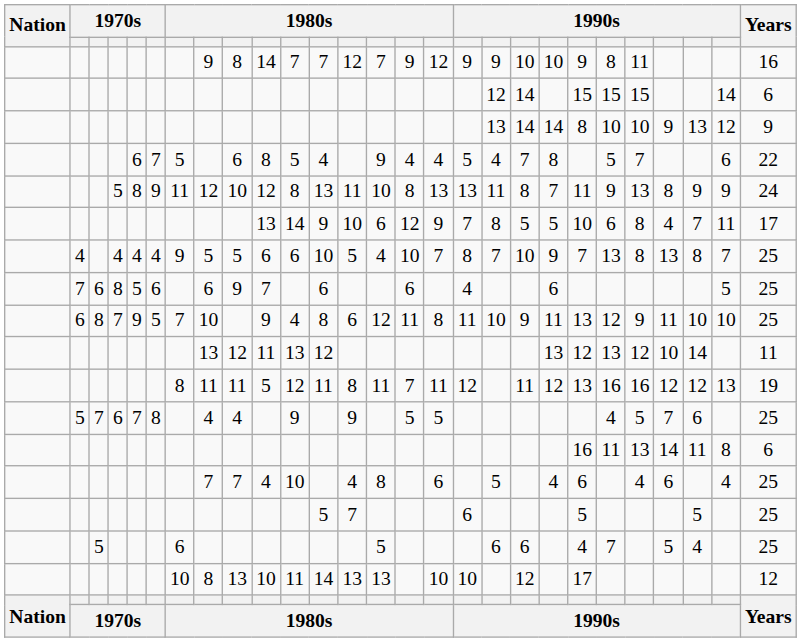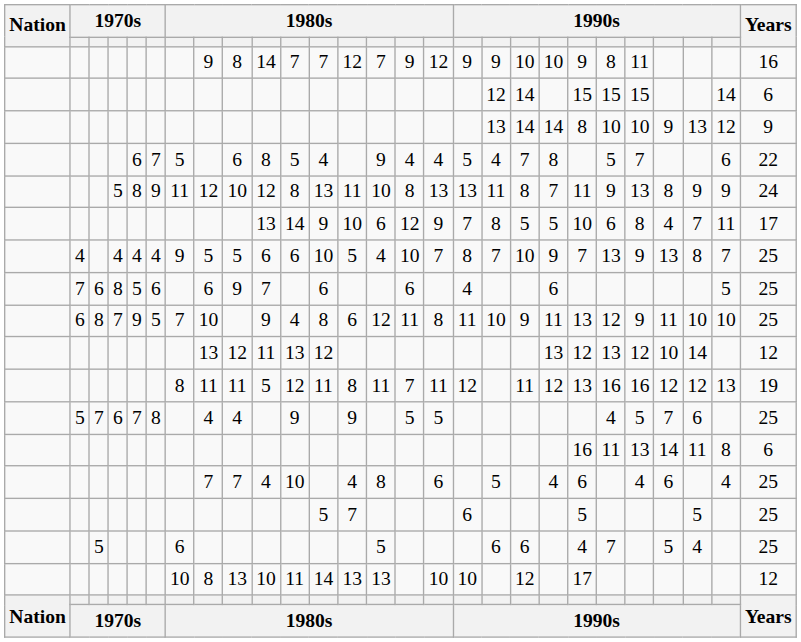(640, 256) 8 -> (640, 256) 9
(768, 353) 11 -> (768, 353) 12
